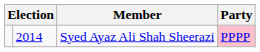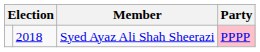(29, 36) 2014 -> (29, 36) 2018
